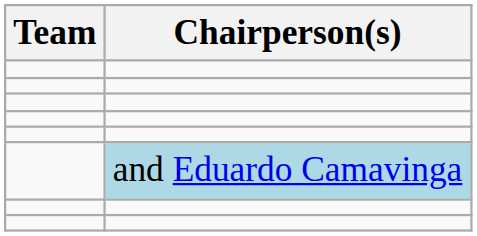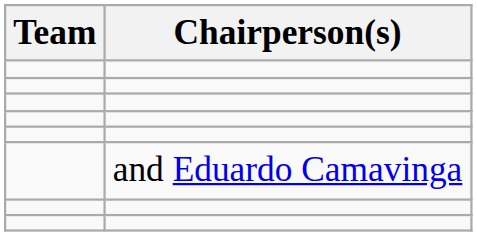(288, 170) lightblue background -> (288, 170) no background
